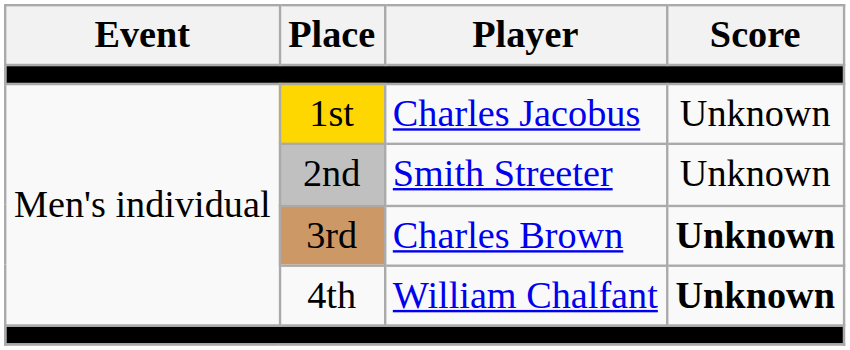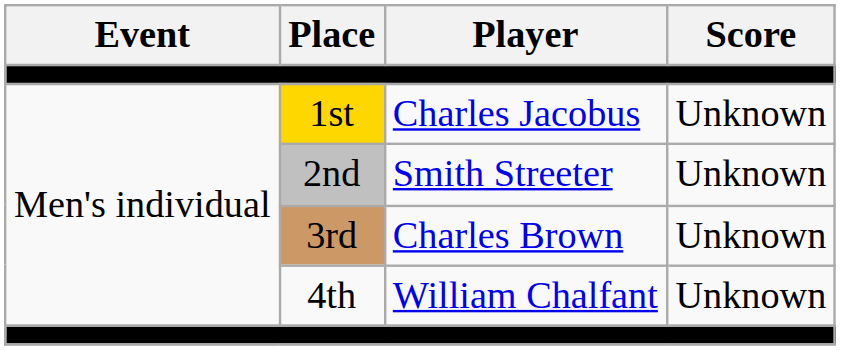(755, 234) bold -> (751, 234) normal
(755, 295) bold -> (751, 295) normal
